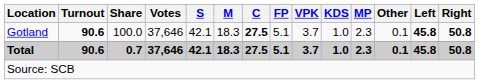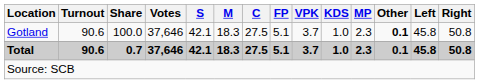(93, 32) bold -> (93, 32) normal
(256, 32) bold -> (256, 32) normal
(400, 32) normal -> (400, 32) bold
(425, 32) bold -> (425, 32) normal
(460, 32) bold -> (460, 32) normal
